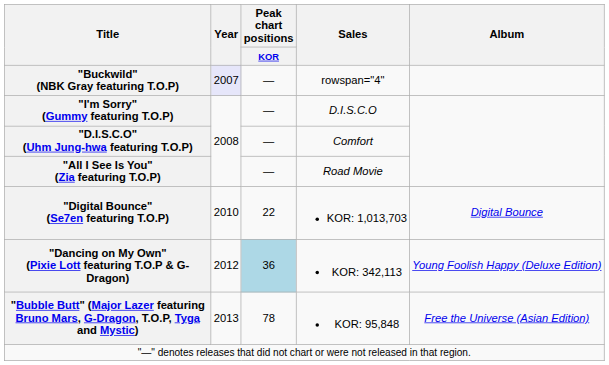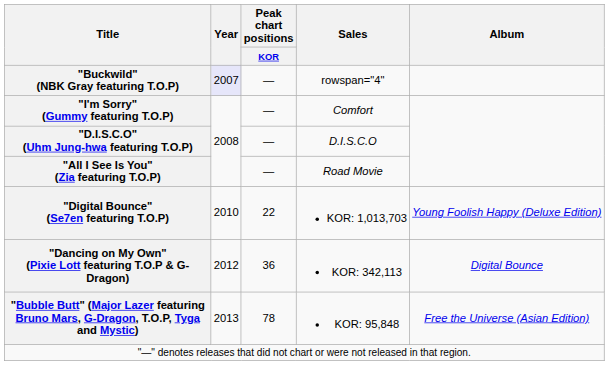(353, 110) D.I.S.C.O -> (353, 110) Comfort
(353, 141) Comfort -> (353, 141) D.I.S.C.O
(507, 213) Digital Bounce -> (507, 213) Young Foolish Happy (Deluxe Edition)
(269, 265) lightblue background -> (269, 265) no background
(507, 265) Young Foolish Happy (Deluxe Edition) -> (507, 265) Digital Bounce
